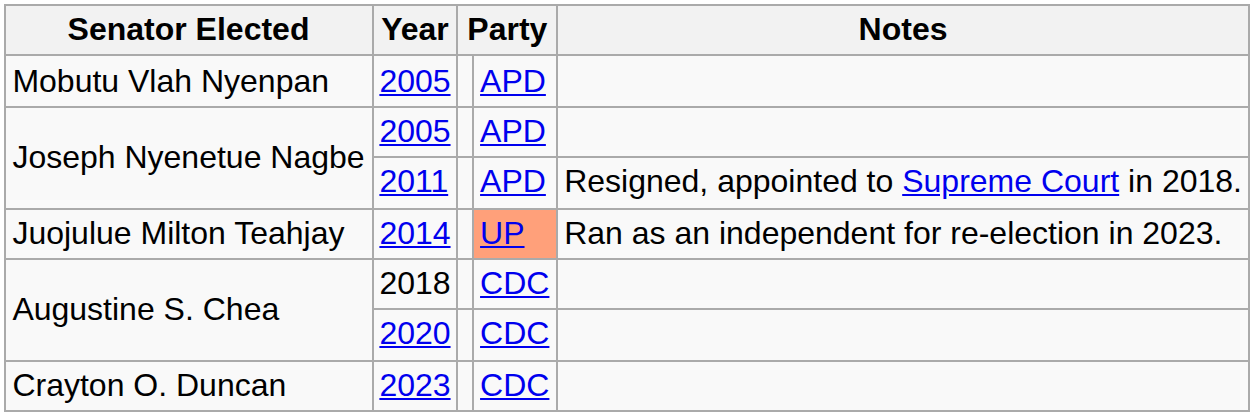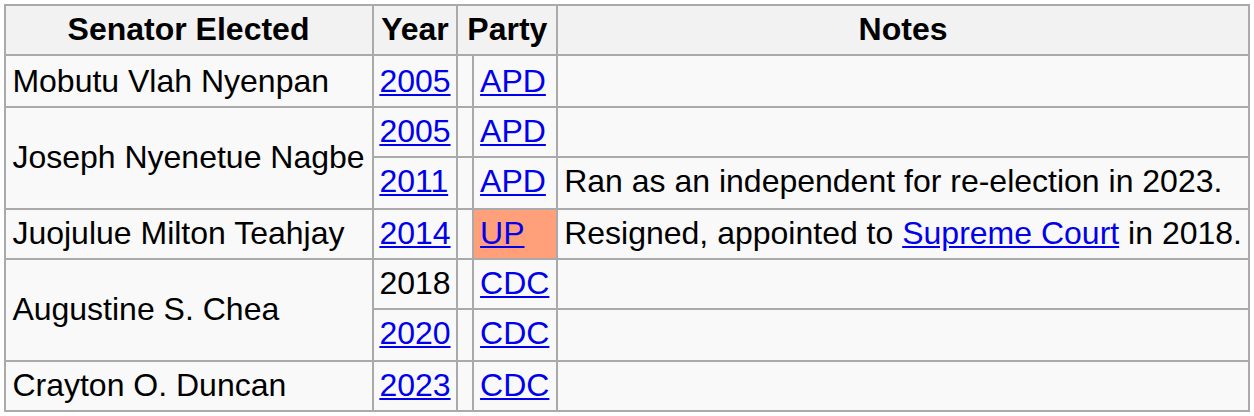(903, 182) Resigned, appointed to Supreme Court in 2018. -> (893, 182) Ran as an independent for re-election in 2023.
(893, 232) Ran as an independent for re-election in 2023. -> (903, 232) Resigned, appointed to Supreme Court in 2018.
